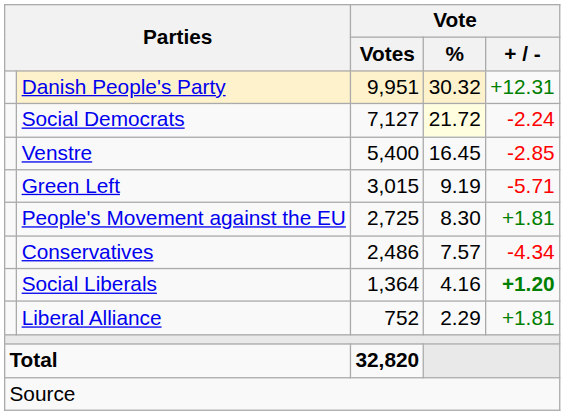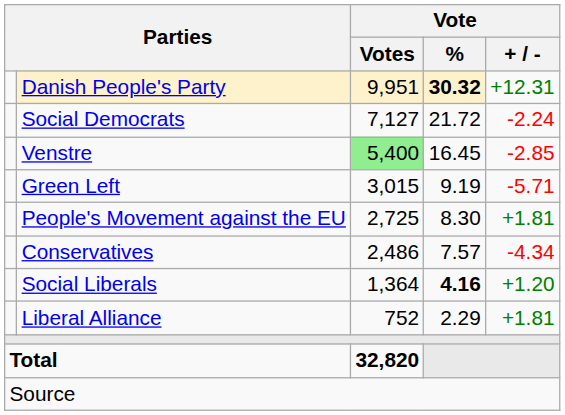(455, 86) normal -> (455, 86) bold
(455, 119) lightyellow background -> (455, 119) no background
(393, 152) no background -> (393, 152) lightgreen background
(460, 284) normal -> (460, 284) bold
(528, 284) bold -> (528, 284) normal
